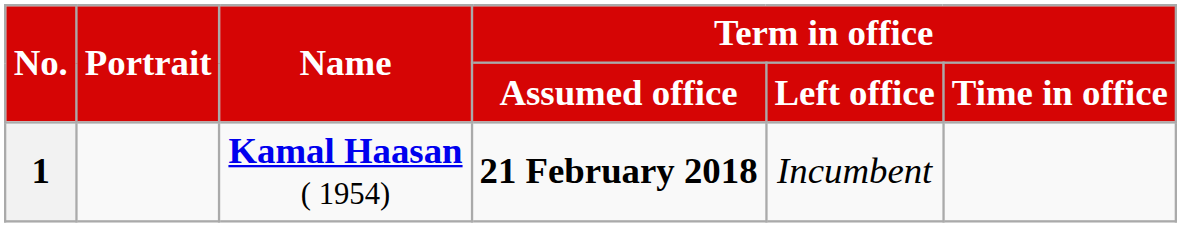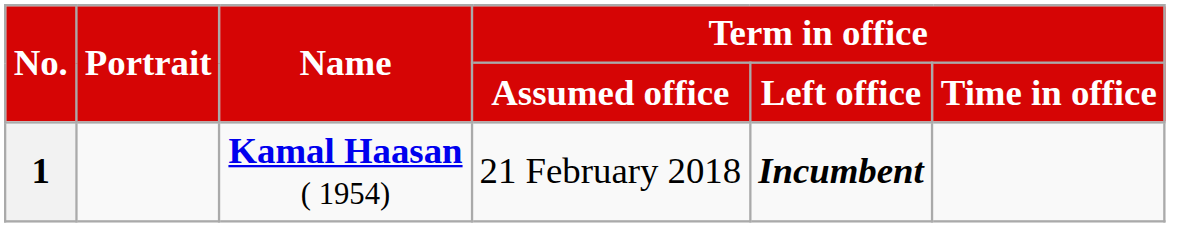(619, 171) bold -> (610, 171) normal
(855, 171) normal -> (841, 171) bold
